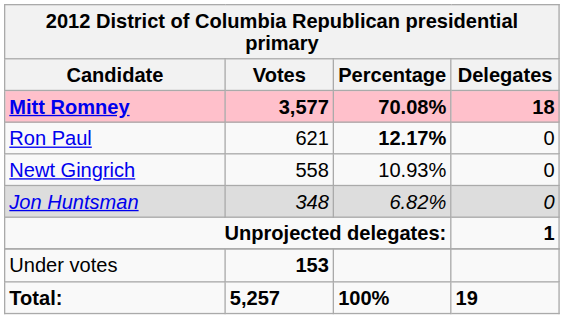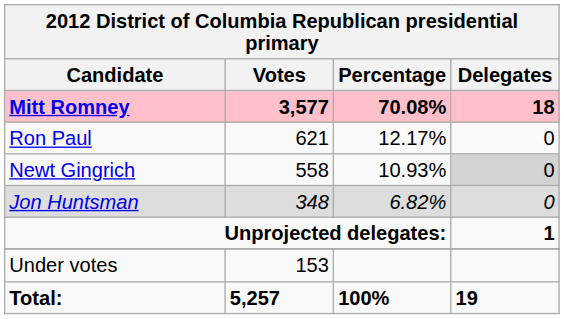(412, 138) bold -> (412, 138) normal
(549, 170) no background -> (549, 170) lightgrey background
(312, 266) bold -> (312, 266) normal
